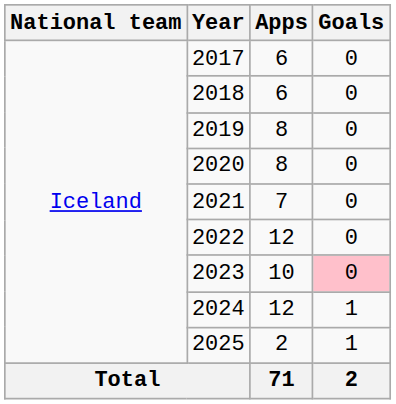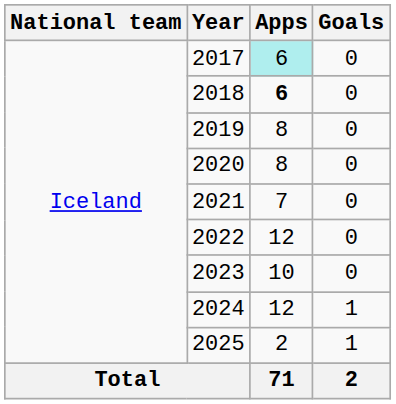(282, 59) no background -> (282, 59) paleturquoise background
(282, 94) normal -> (282, 94) bold
(351, 273) pink background -> (351, 273) no background
